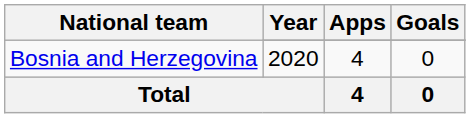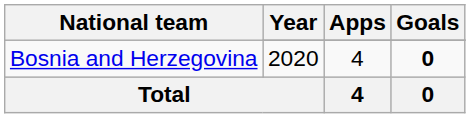(428, 58) normal -> (428, 58) bold
